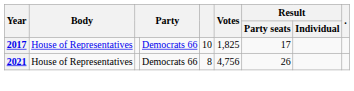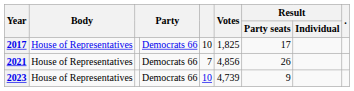(210, 62) 8 -> (210, 62) 7
(228, 62) 4,756 -> (228, 62) 4,856
+ row: (17, 78)
